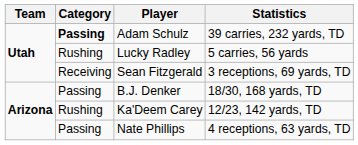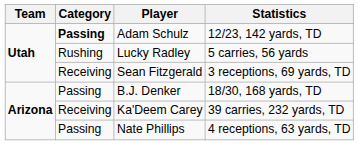(276, 33) 39 carries, 232 yards, TD -> (265, 33) 12/23, 142 yards, TD
(80, 110) Rushing -> (85, 110) Receiving
(265, 110) 12/23, 142 yards, TD -> (276, 110) 39 carries, 232 yards, TD
